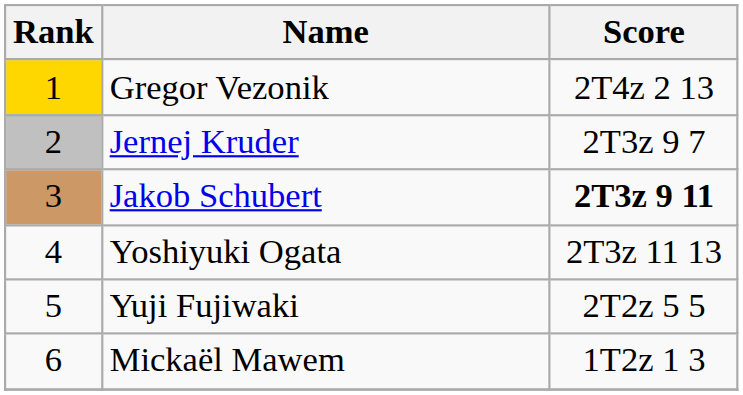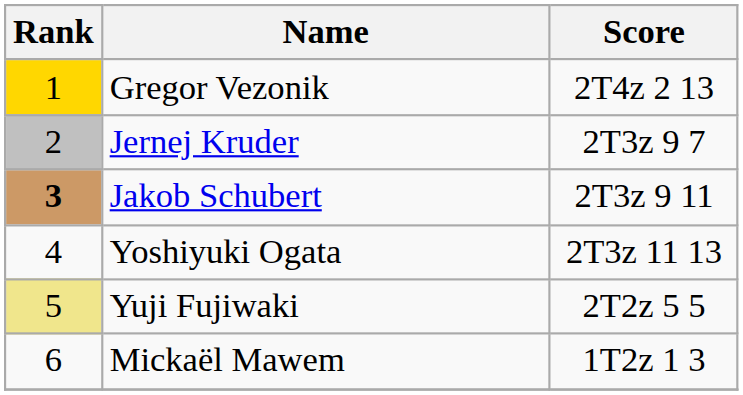(53, 196) normal -> (53, 196) bold
(644, 196) bold -> (644, 196) normal
(53, 305) no background -> (53, 305) khaki background
